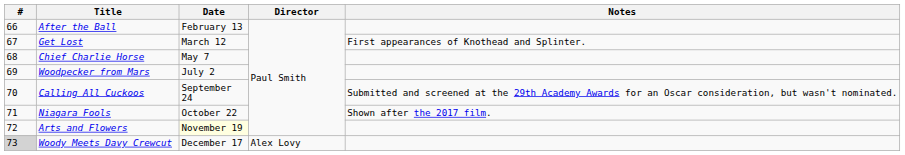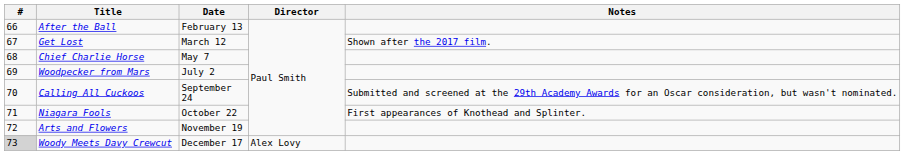(467, 42) First appearances of Knothead and Splinter. -> (419, 42) Shown after the 2017 film.
(419, 113) Shown after the 2017 film. -> (467, 113) First appearances of Knothead and Splinter.
(212, 128) lightyellow background -> (212, 128) no background
